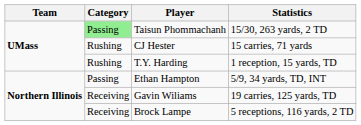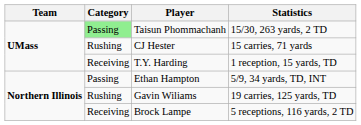(104, 62) Rushing -> (108, 62) Receiving
(108, 95) Receiving -> (104, 95) Rushing
